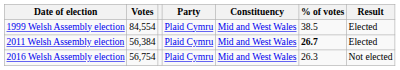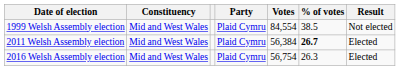columns swapped: (257, 12) <-> (142, 12)
(363, 27) Elected -> (371, 27) Not elected
(371, 57) Not elected -> (363, 57) Elected
